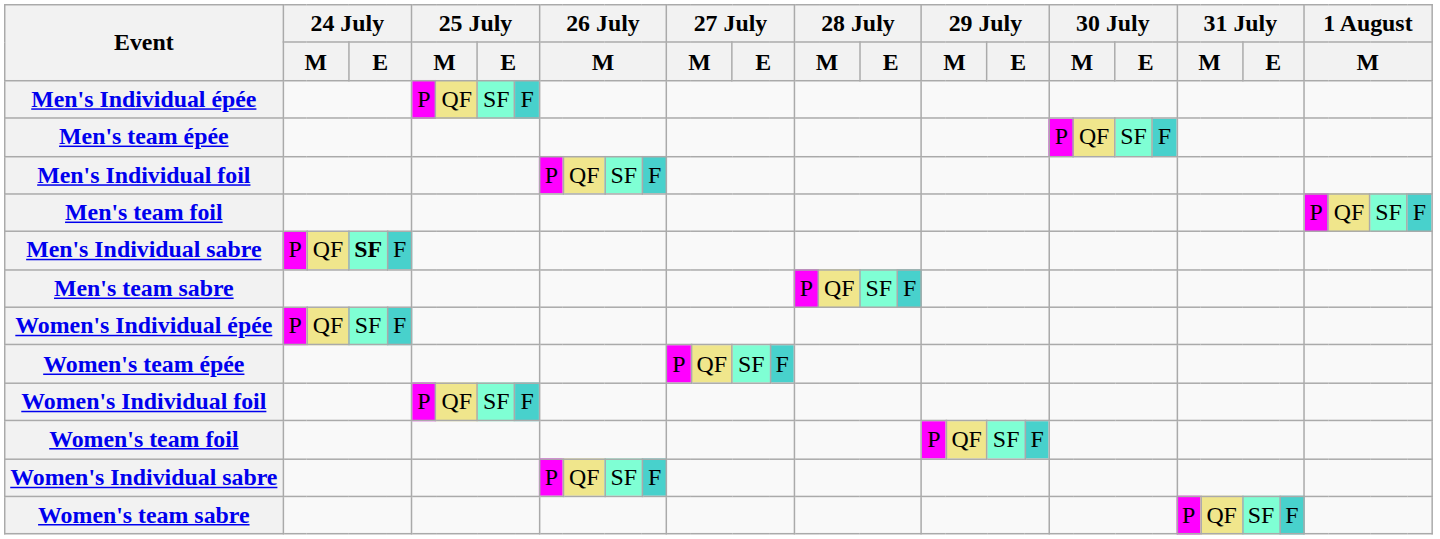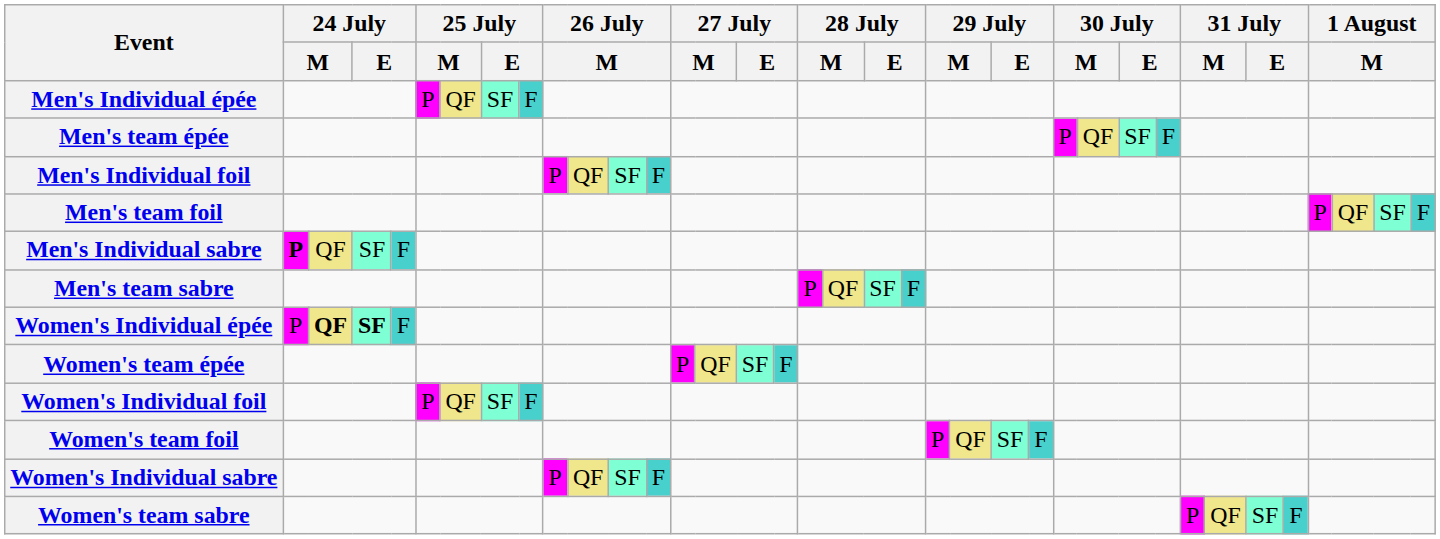(295, 250) normal -> (296, 250) bold
(368, 250) bold -> (372, 250) normal
(328, 325) normal -> (331, 325) bold
(368, 325) normal -> (372, 325) bold
